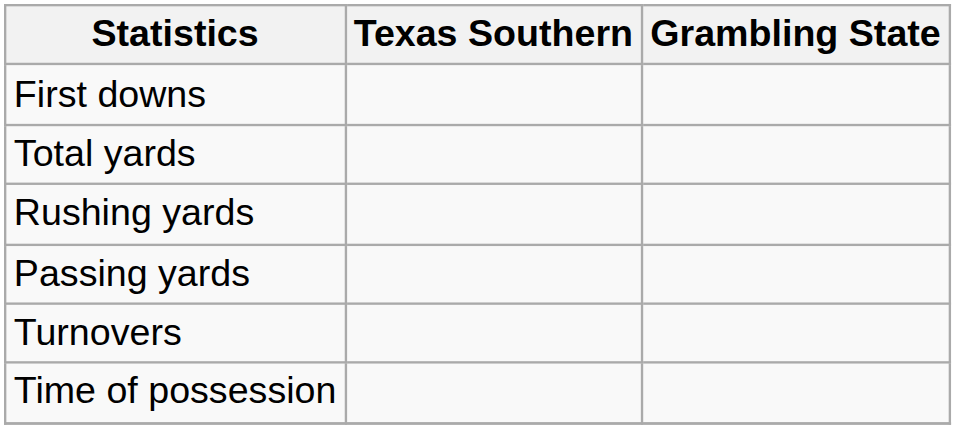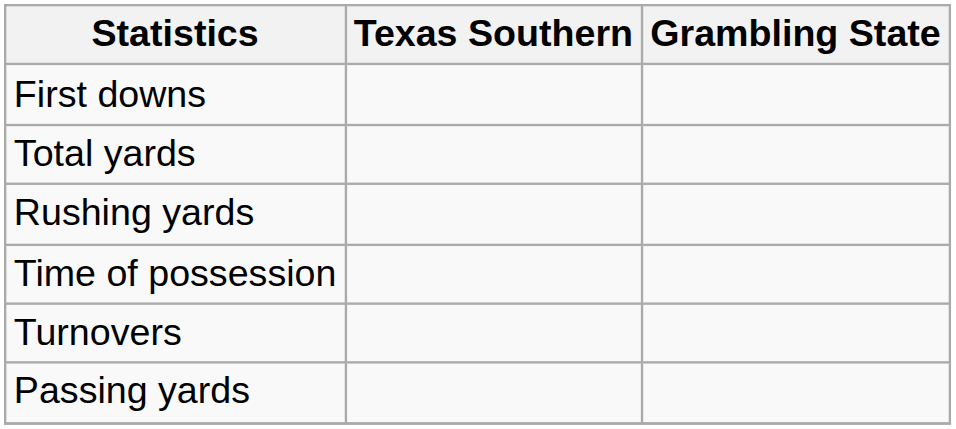rows swapped: (132, 272) <-> (175, 392)
